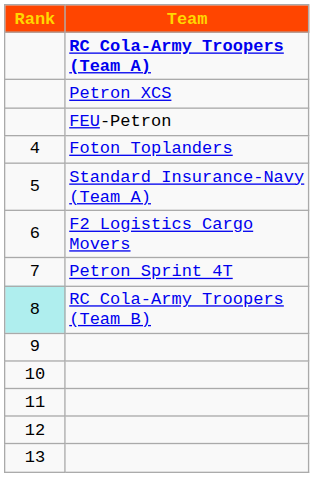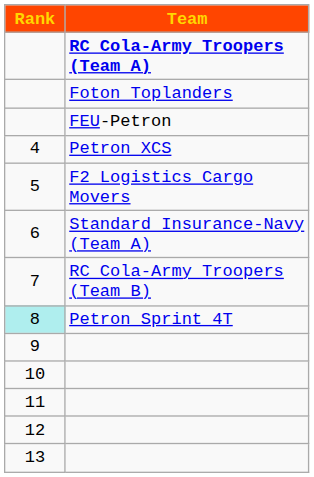(120, 94) Petron XCS -> (151, 94) Foton Toplanders
(151, 149) Foton Toplanders -> (120, 149) Petron XCS
(187, 187) Standard Insurance-Navy (Team A) -> (161, 187) F2 Logistics Cargo Movers
(161, 234) F2 Logistics Cargo Movers -> (187, 234) Standard Insurance-Navy (Team A)
(151, 272) Petron Sprint 4T -> (177, 282) RC Cola-Army Troopers (Team B)
(177, 309) RC Cola-Army Troopers (Team B) -> (151, 319) Petron Sprint 4T
